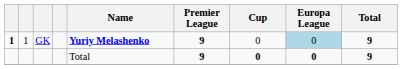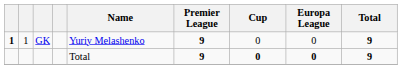(109, 40) bold -> (107, 40) normal
(314, 40) lightblue background -> (314, 40) no background
